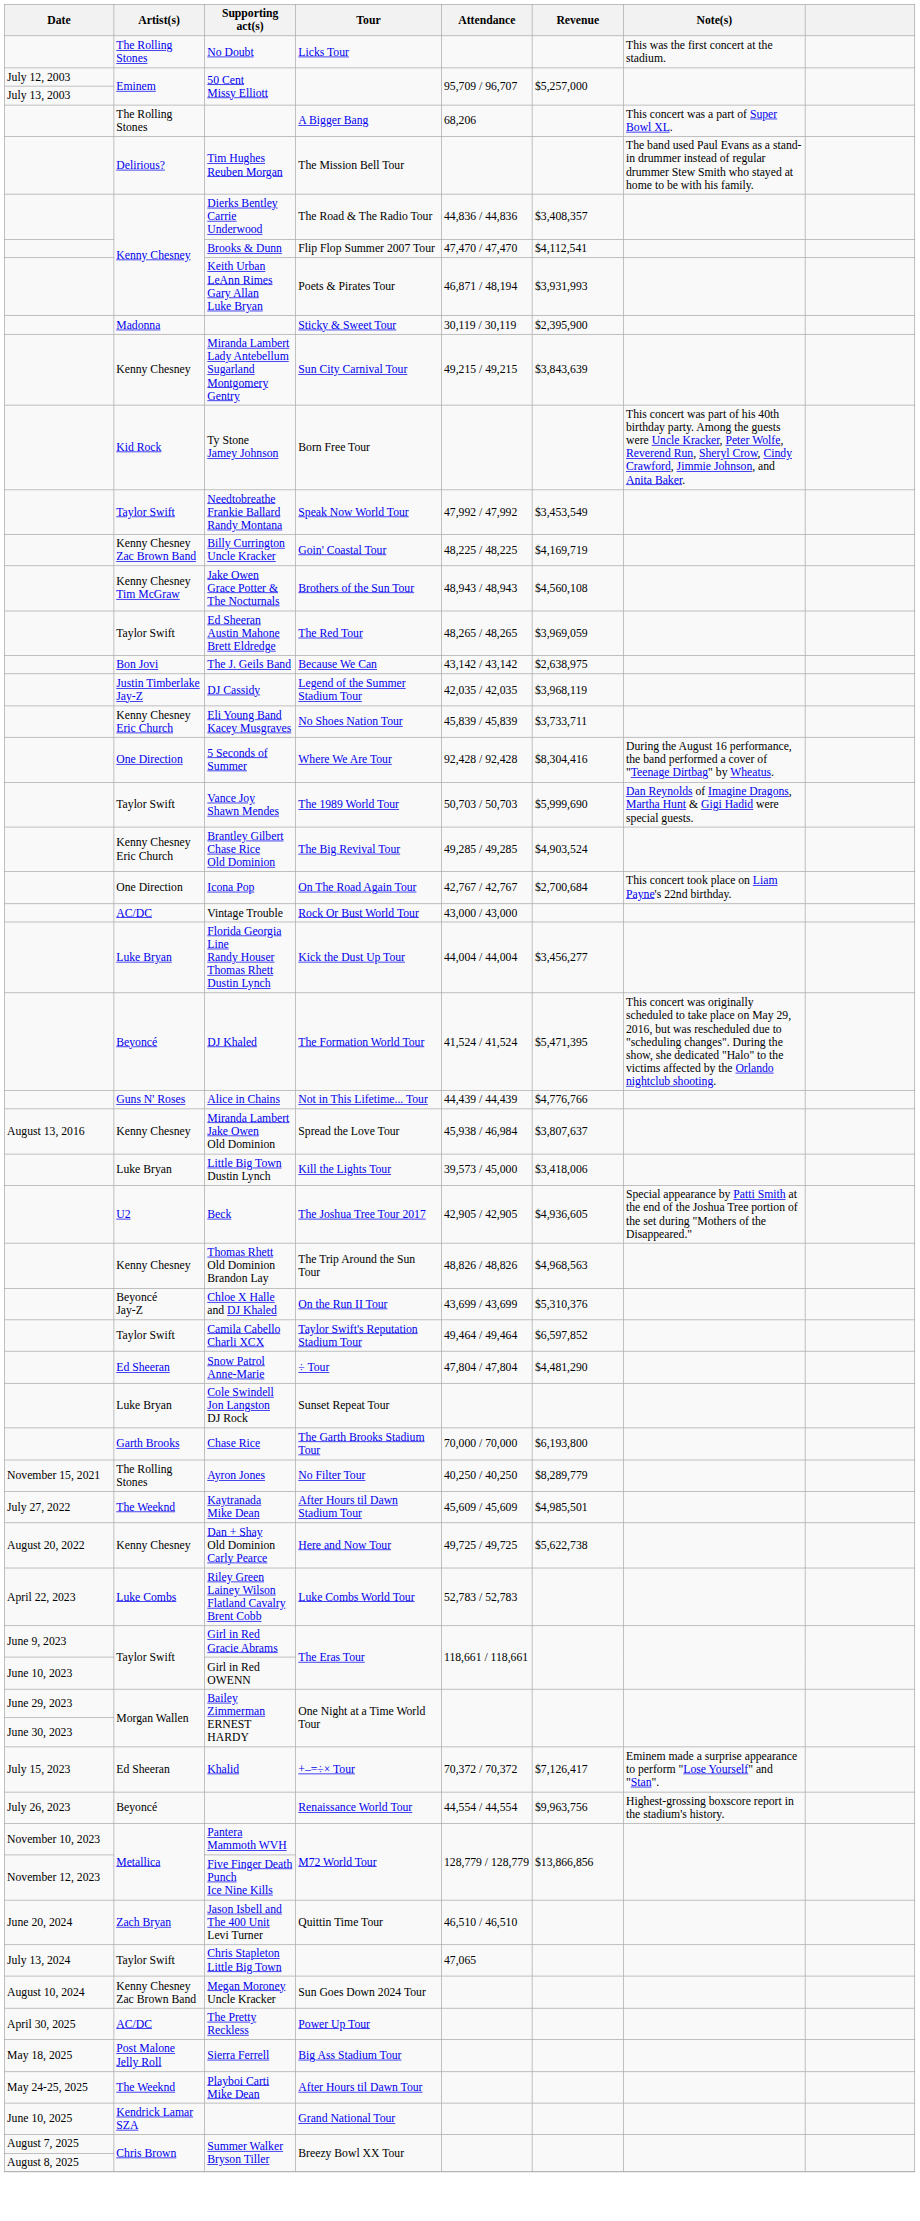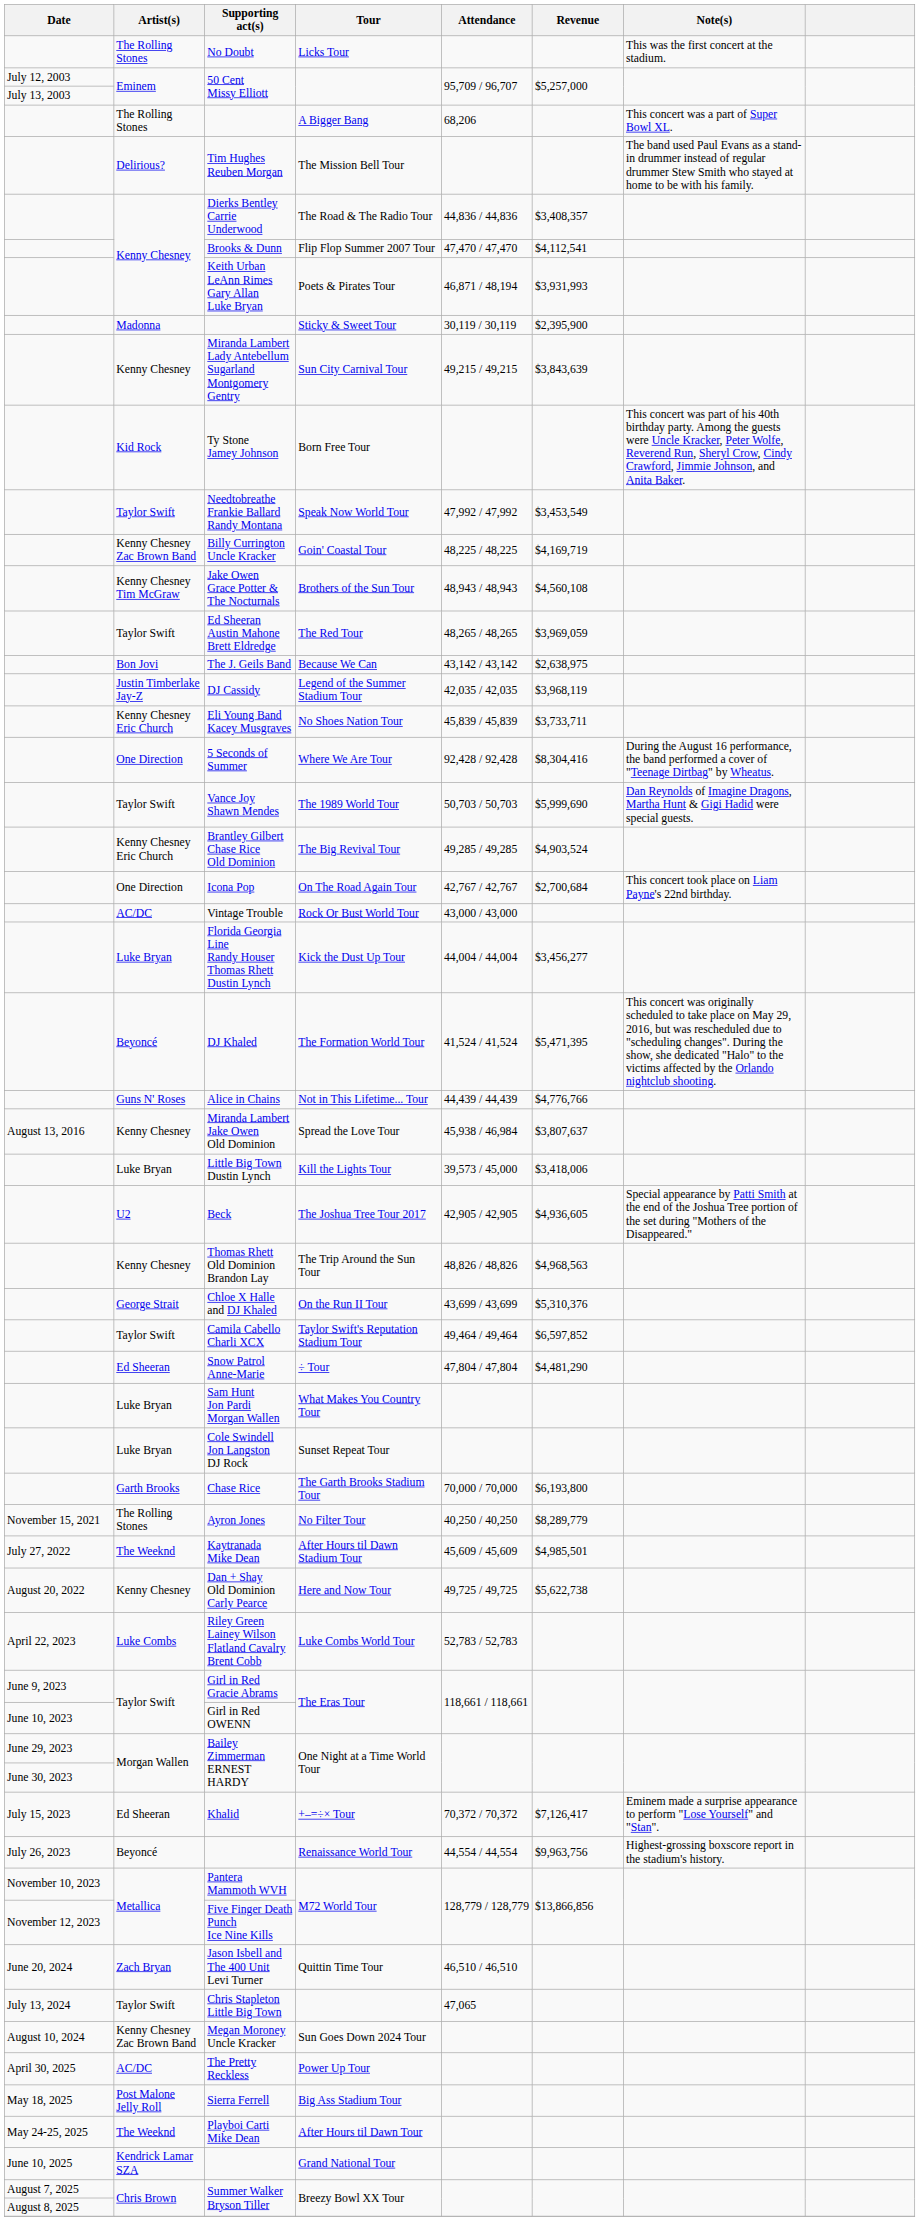(137, 1304) Beyoncé Jay-Z -> (147, 1304) George Strait
+ row: (59, 1406)
